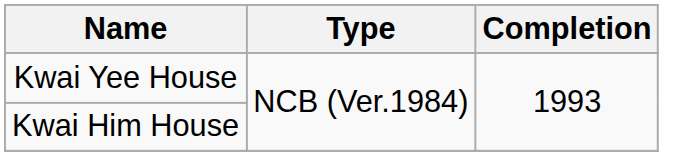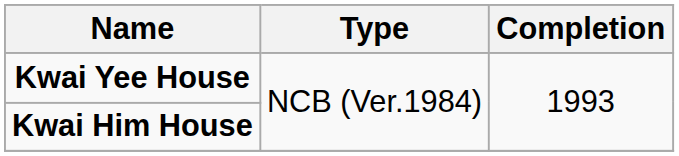(126, 77) normal -> (132, 77) bold
(126, 126) normal -> (132, 126) bold
